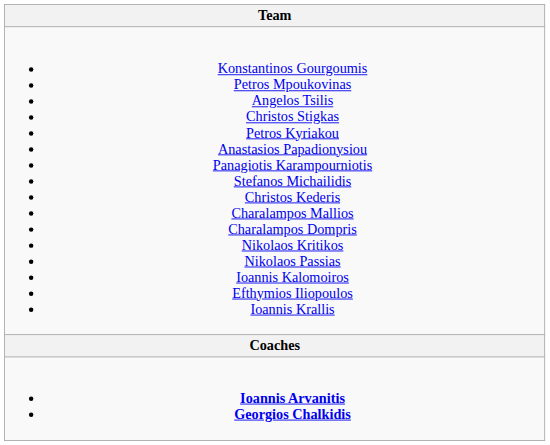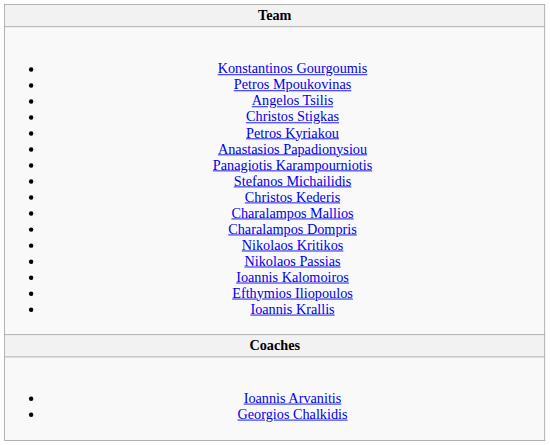(275, 407) bold -> (275, 407) normal
